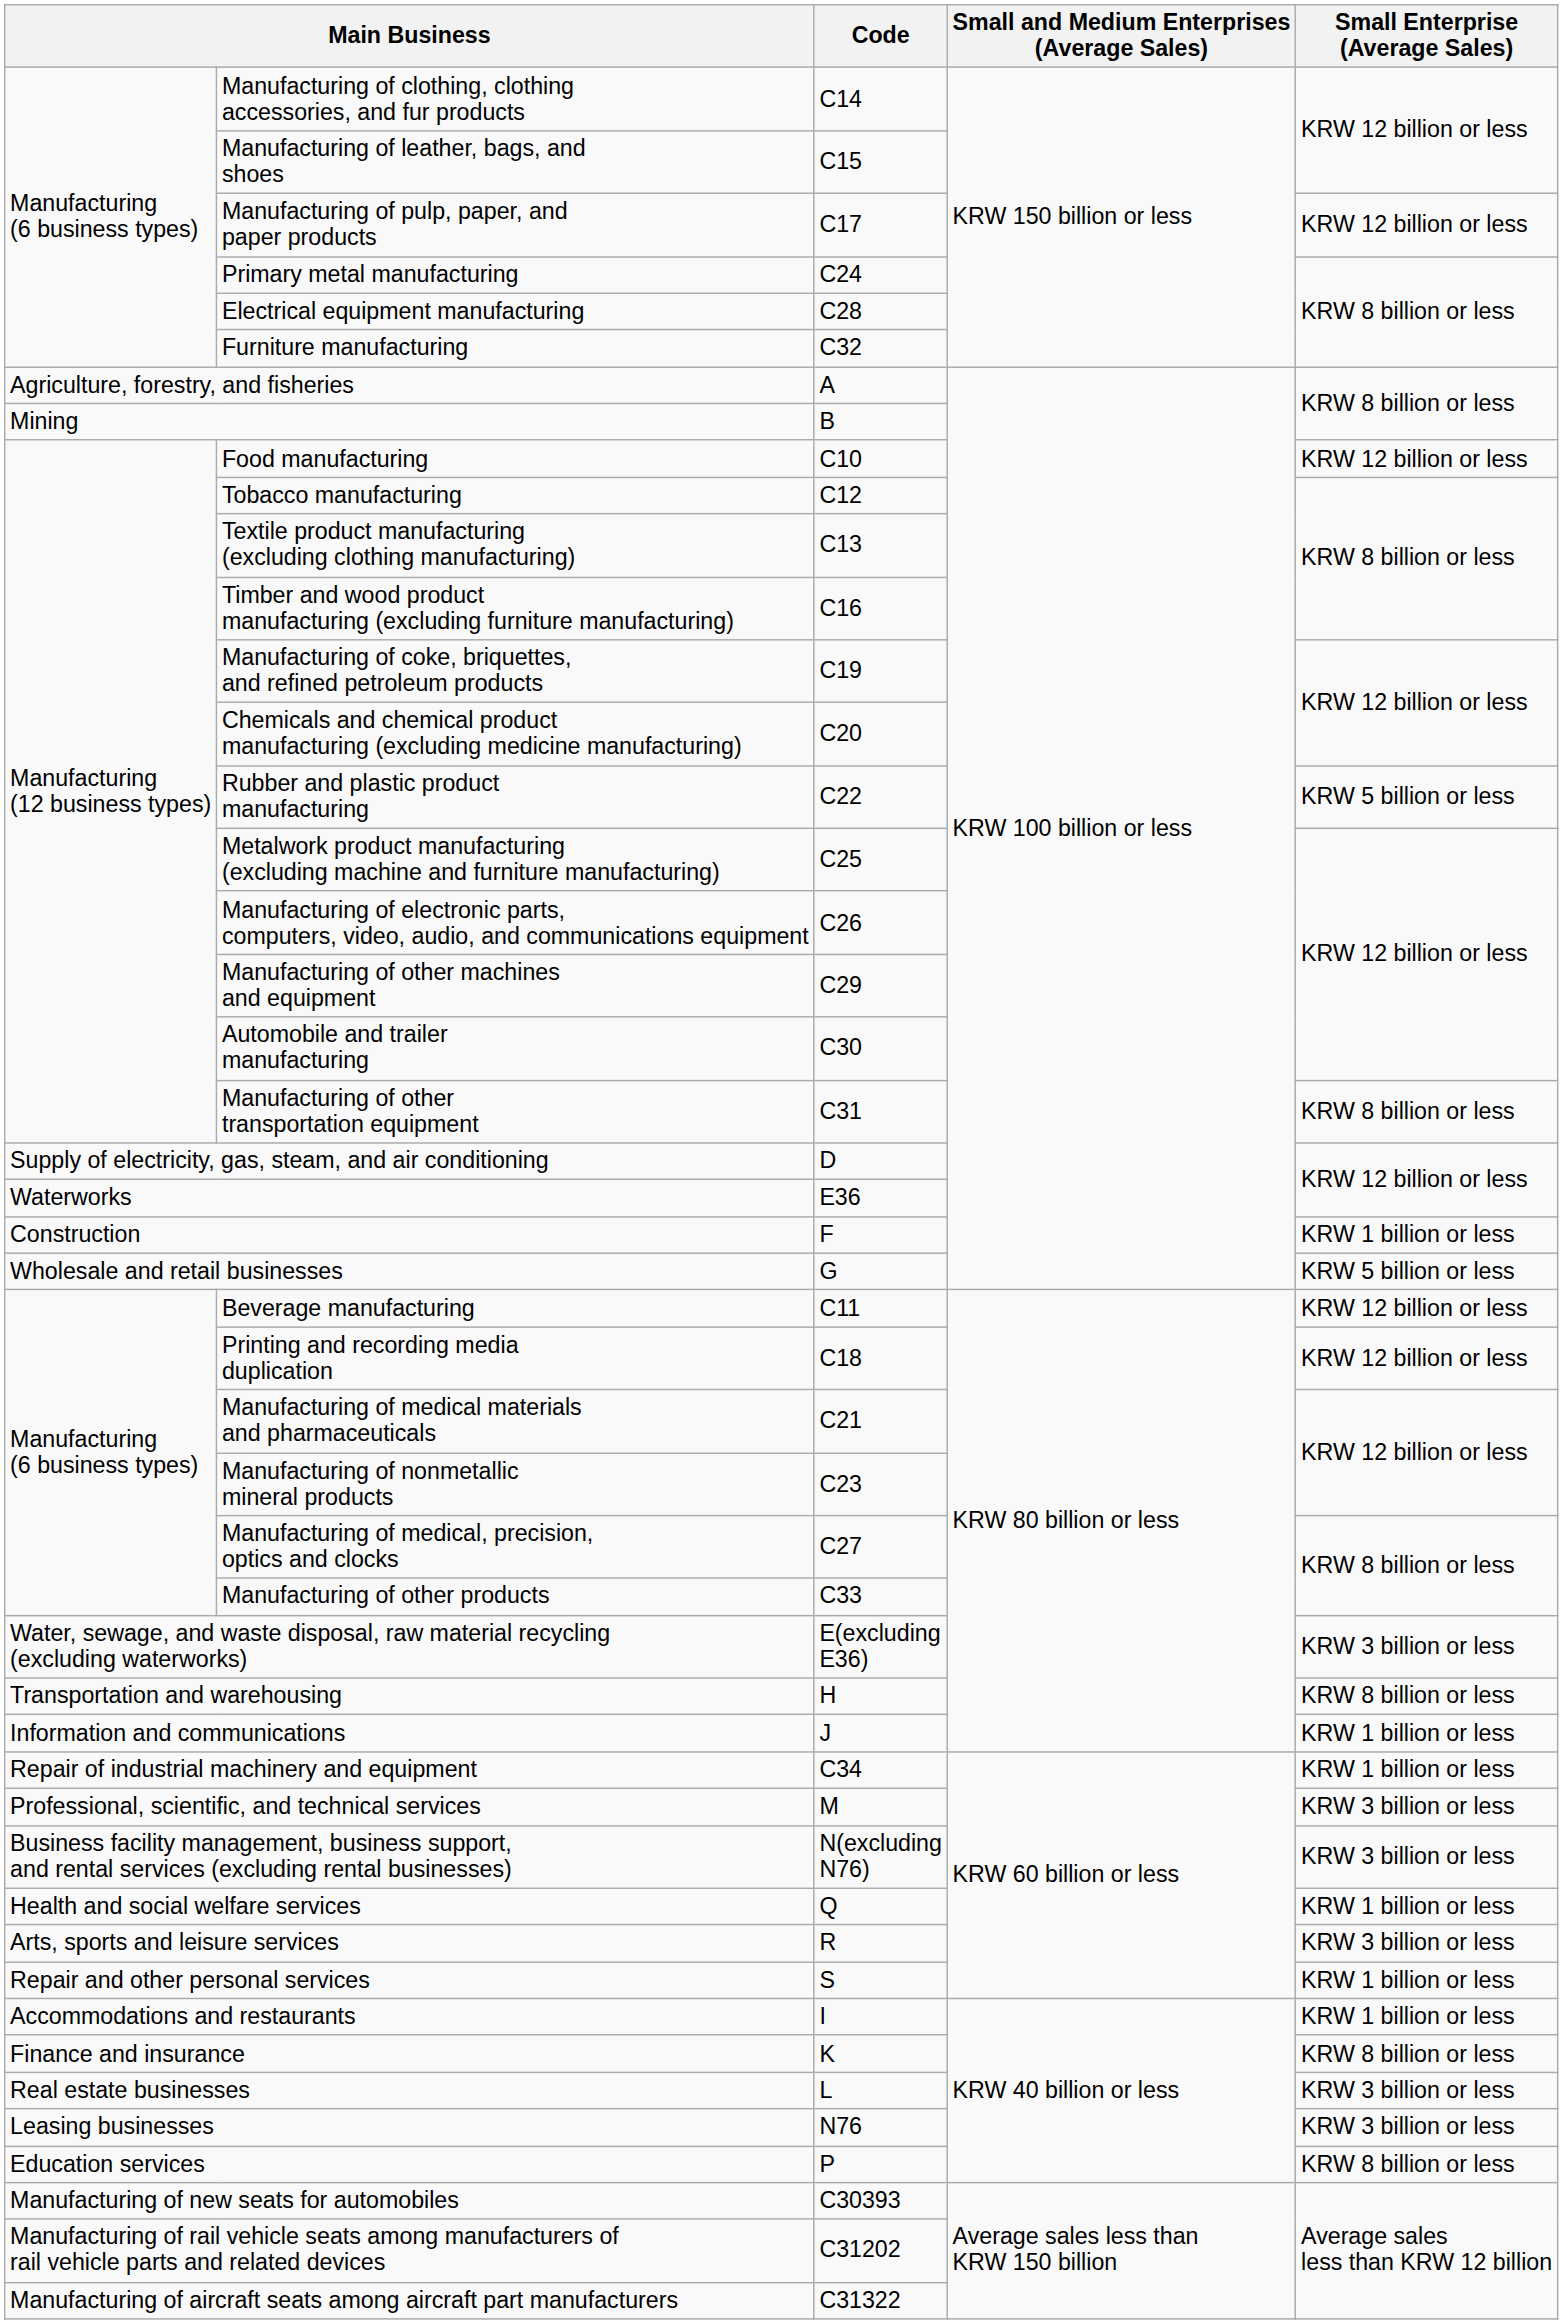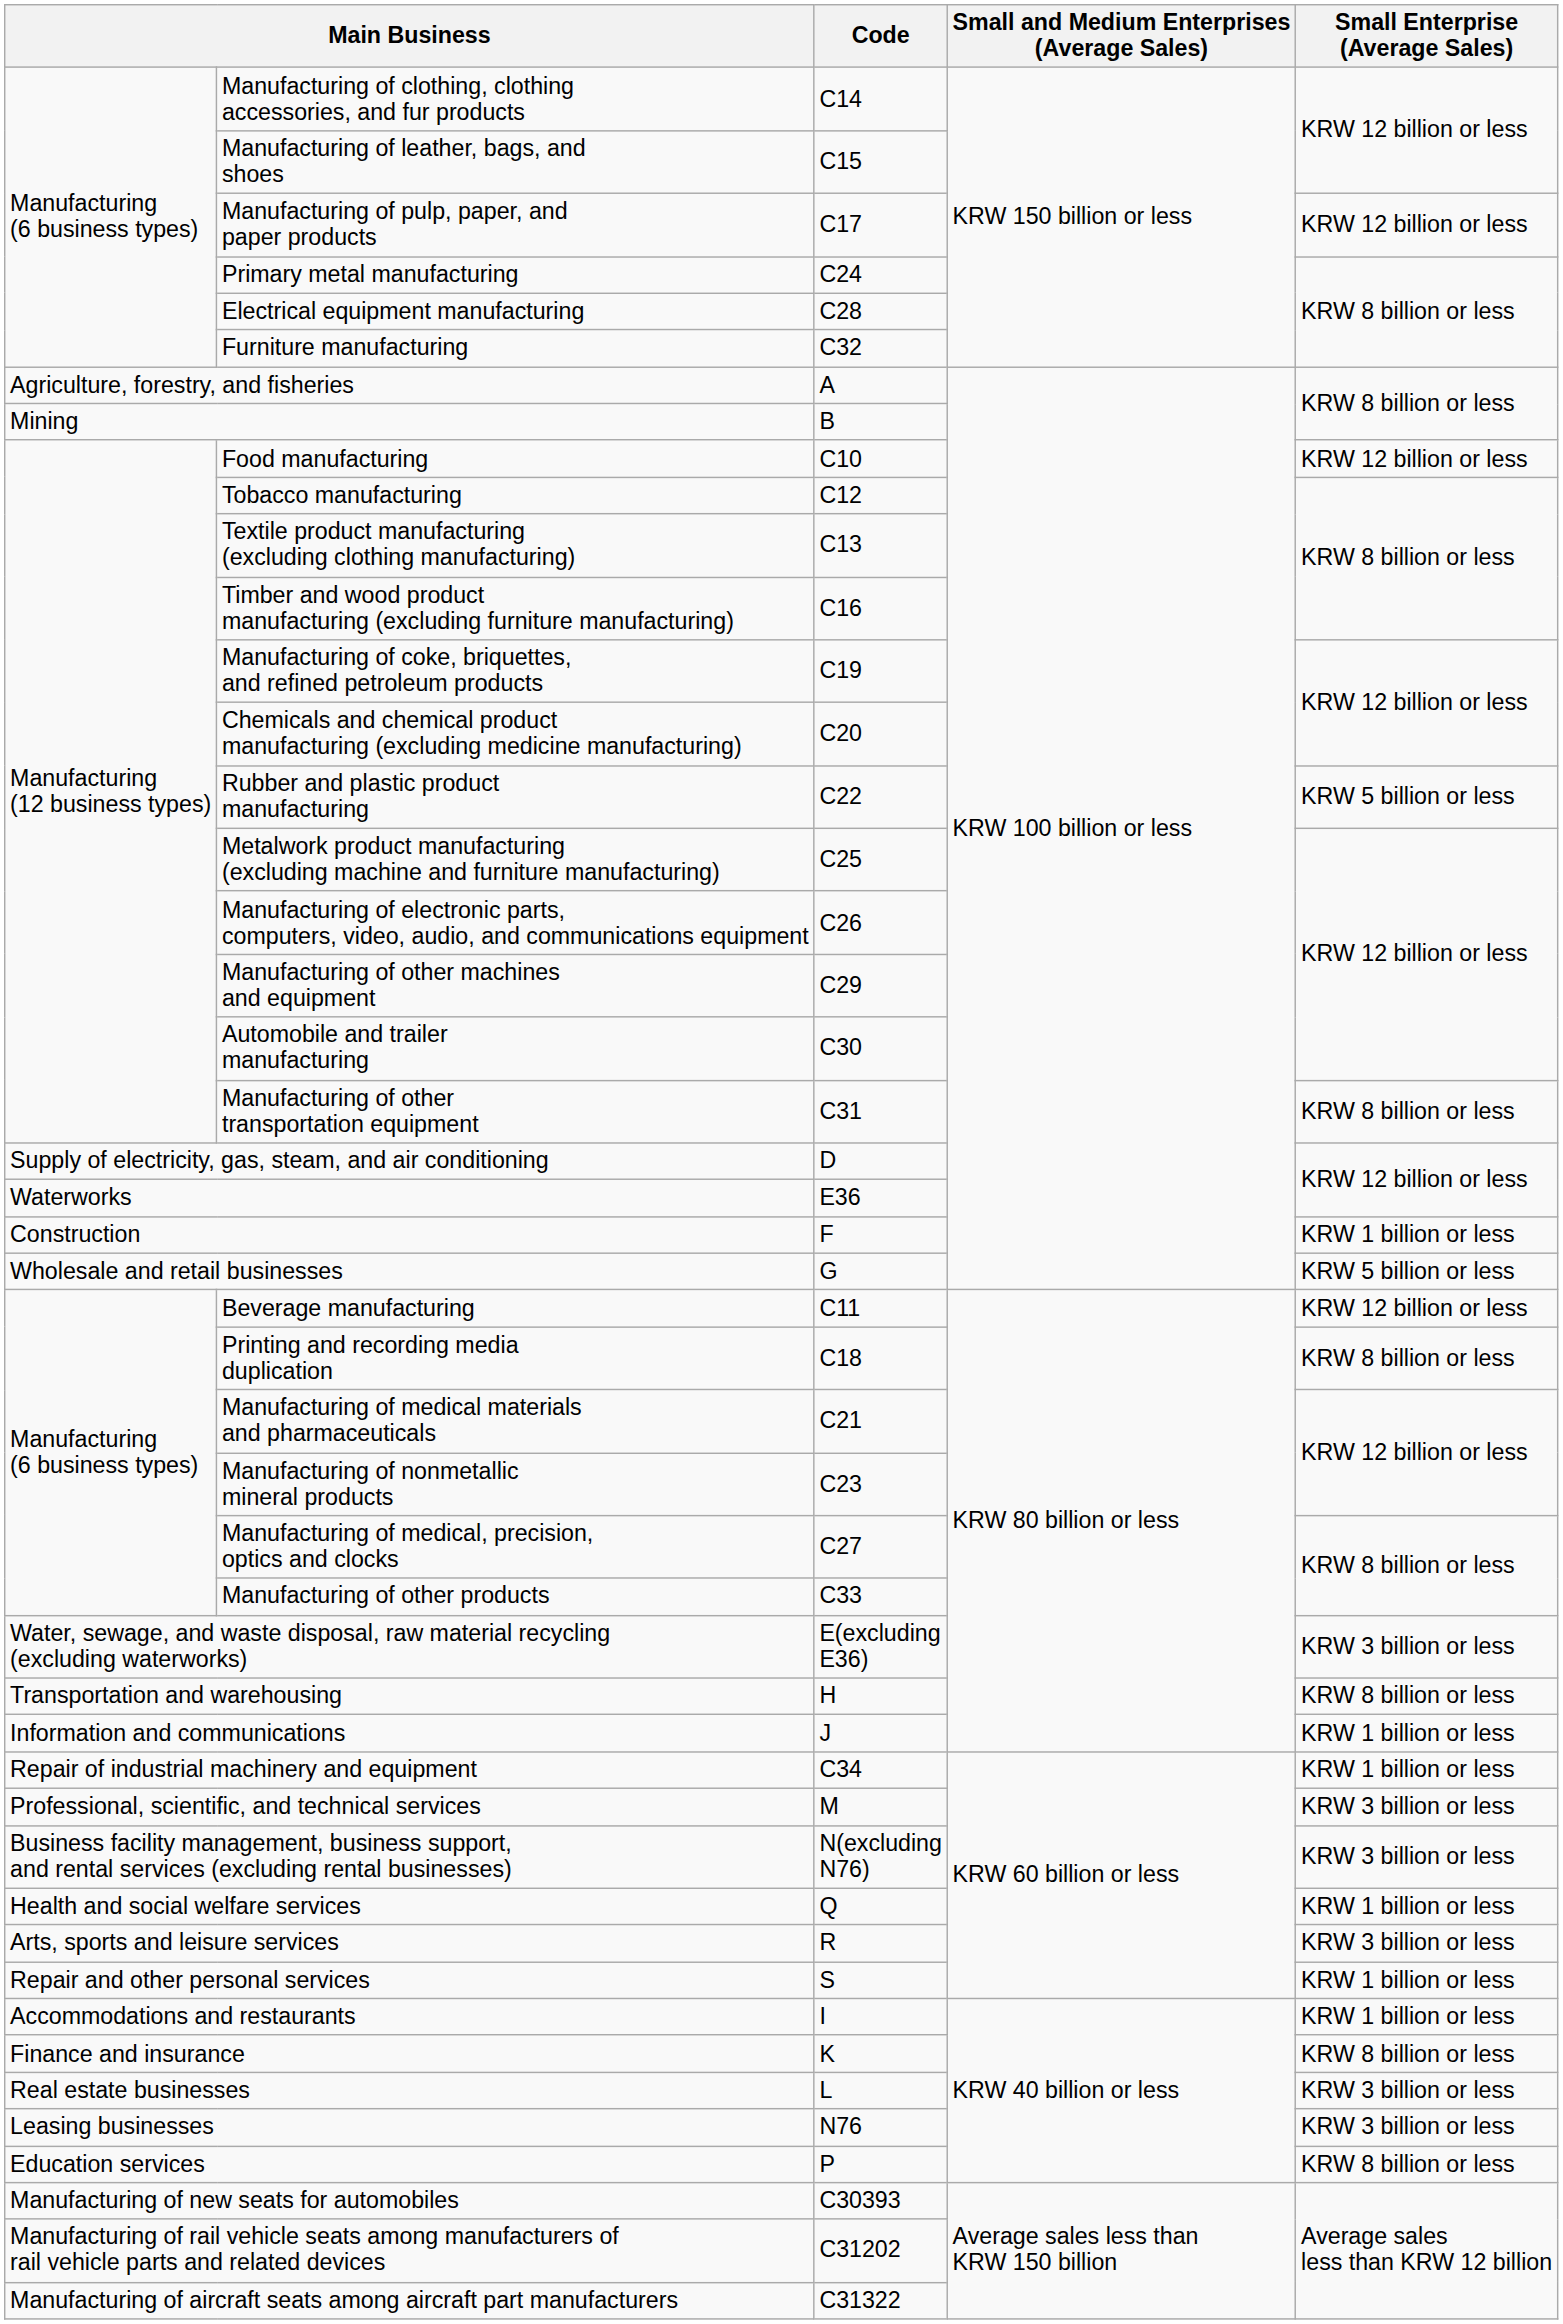(1414, 1357) KRW 12 billion or less -> (1408, 1357) KRW 8 billion or less
